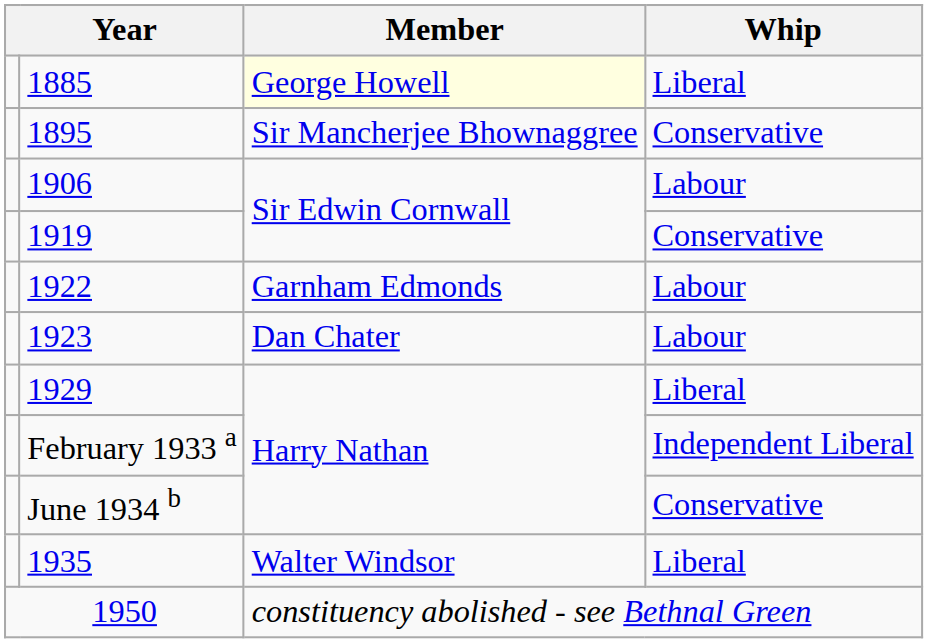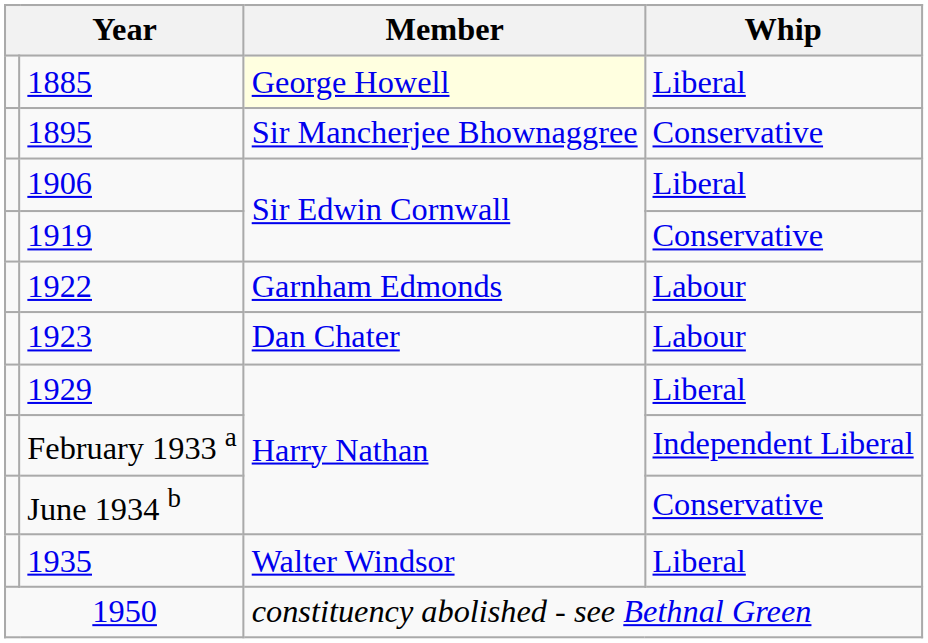(699, 183) Labour -> (699, 183) Liberal
